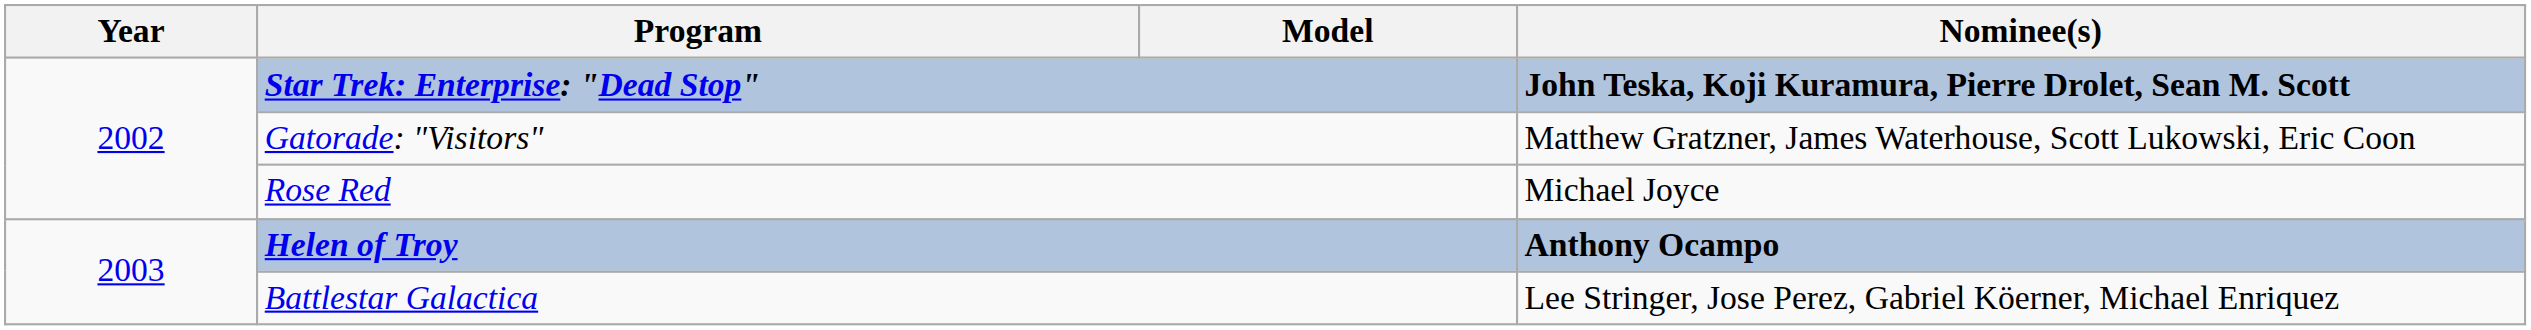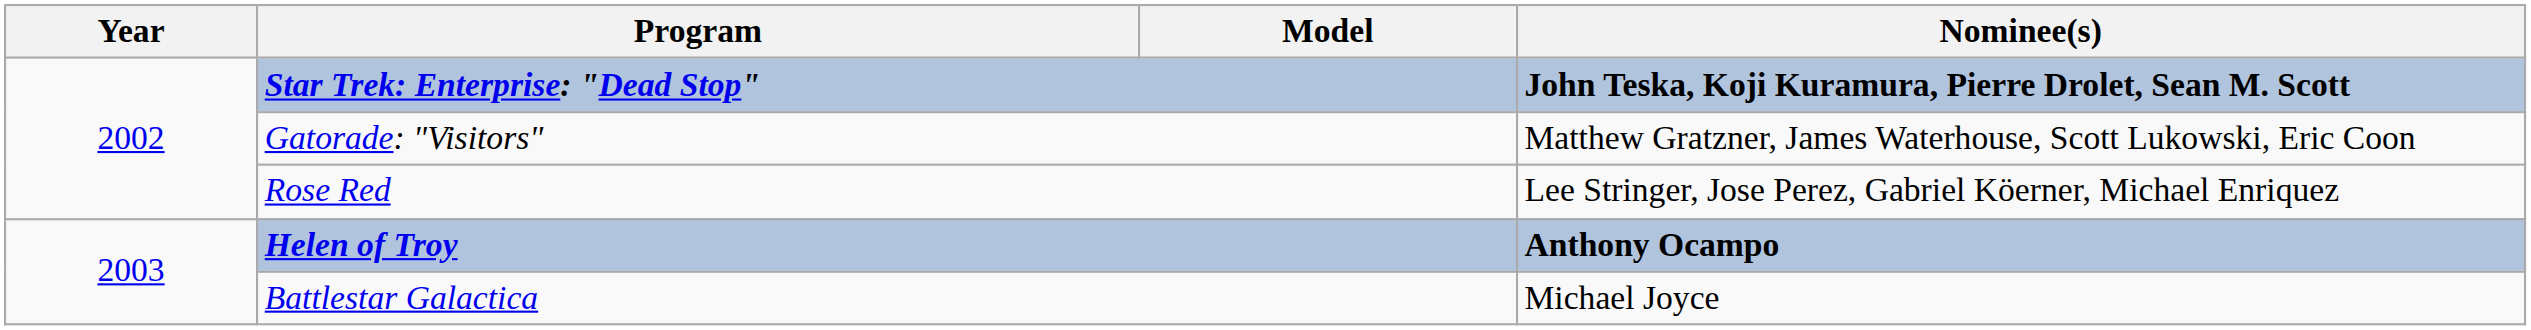(1622, 191) Michael Joyce -> (1932, 191) Lee Stringer, Jose Perez, Gabriel Köerner, Michael Enriquez
(1932, 297) Lee Stringer, Jose Perez, Gabriel Köerner, Michael Enriquez -> (1622, 297) Michael Joyce
